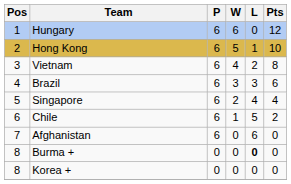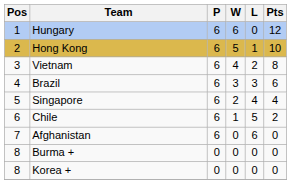(254, 153) bold -> (254, 153) normal
